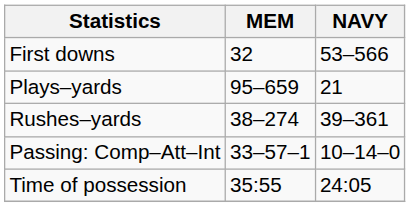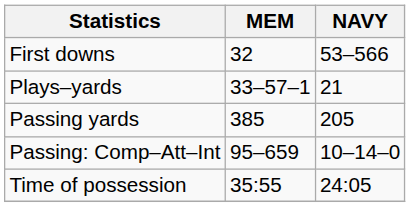(264, 86) 95–659 -> (270, 86) 33–57–1
- row: (75, 119)
+ row: (74, 119)
(270, 152) 33–57–1 -> (264, 152) 95–659
